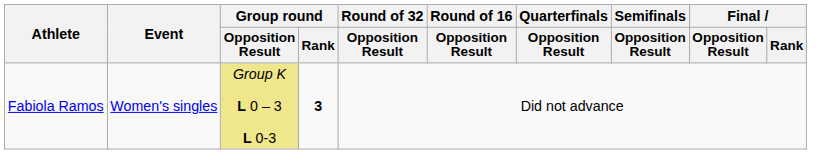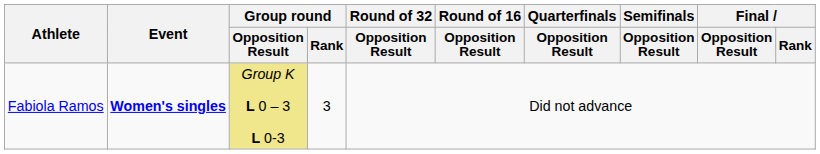(164, 106) normal -> (168, 106) bold
(318, 106) bold -> (327, 106) normal
